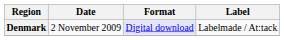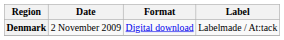(160, 27) lavender background -> (160, 27) no background
